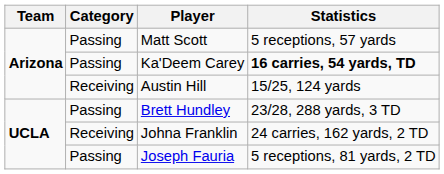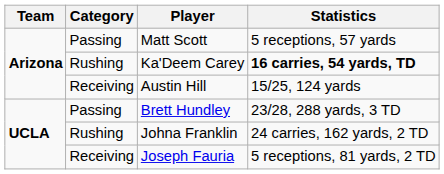(96, 63) Passing -> (96, 63) Rushing
(102, 133) Receiving -> (96, 133) Rushing
(96, 156) Passing -> (102, 156) Receiving
